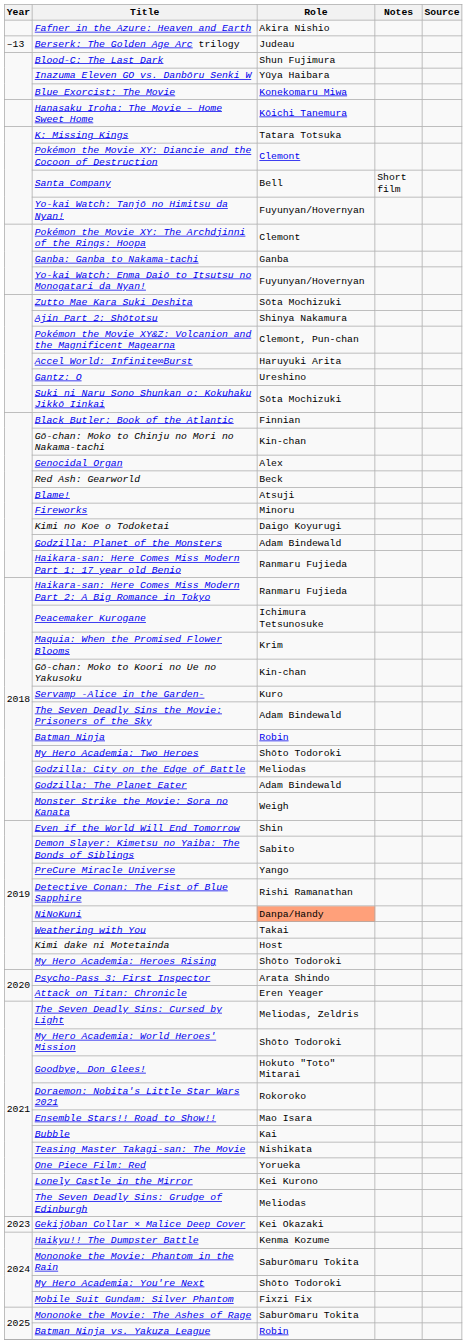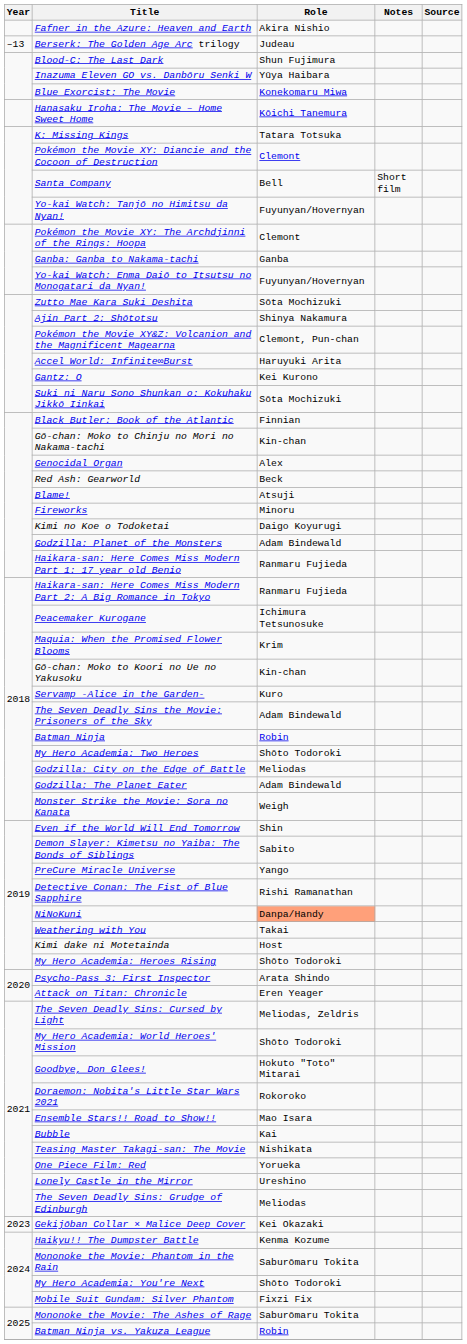(283, 377) Ureshino -> (289, 377) Kei Kurono
(289, 1181) Kei Kurono -> (283, 1181) Ureshino
